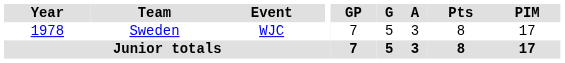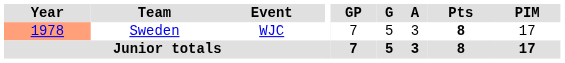(47, 31) no background -> (47, 31) lightsalmon background
(461, 31) normal -> (461, 31) bold
